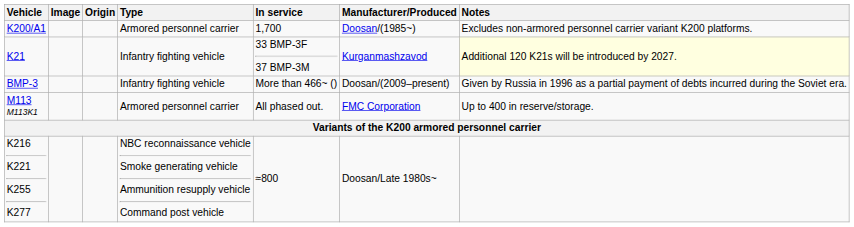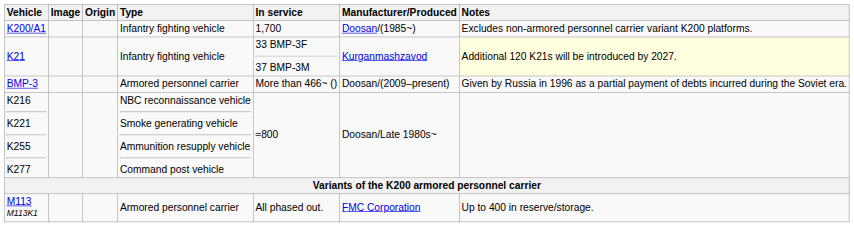(179, 28) Armored personnel carrier -> (172, 28) Infantry fighting vehicle
(172, 84) Infantry fighting vehicle -> (179, 84) Armored personnel carrier
rows swapped: (22, 106) <-> (26, 179)
